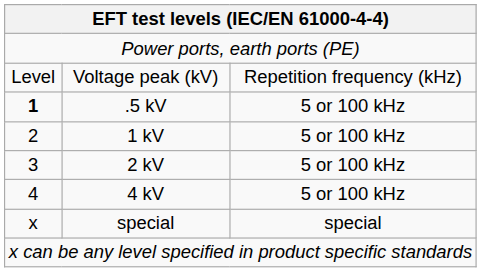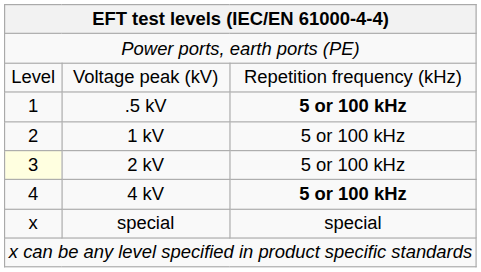(33, 106) bold -> (33, 106) normal
(353, 106) normal -> (353, 106) bold
(33, 164) no background -> (33, 164) lightyellow background
(353, 194) normal -> (353, 194) bold
